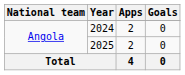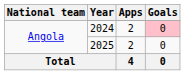(163, 29) no background -> (163, 29) pink background
